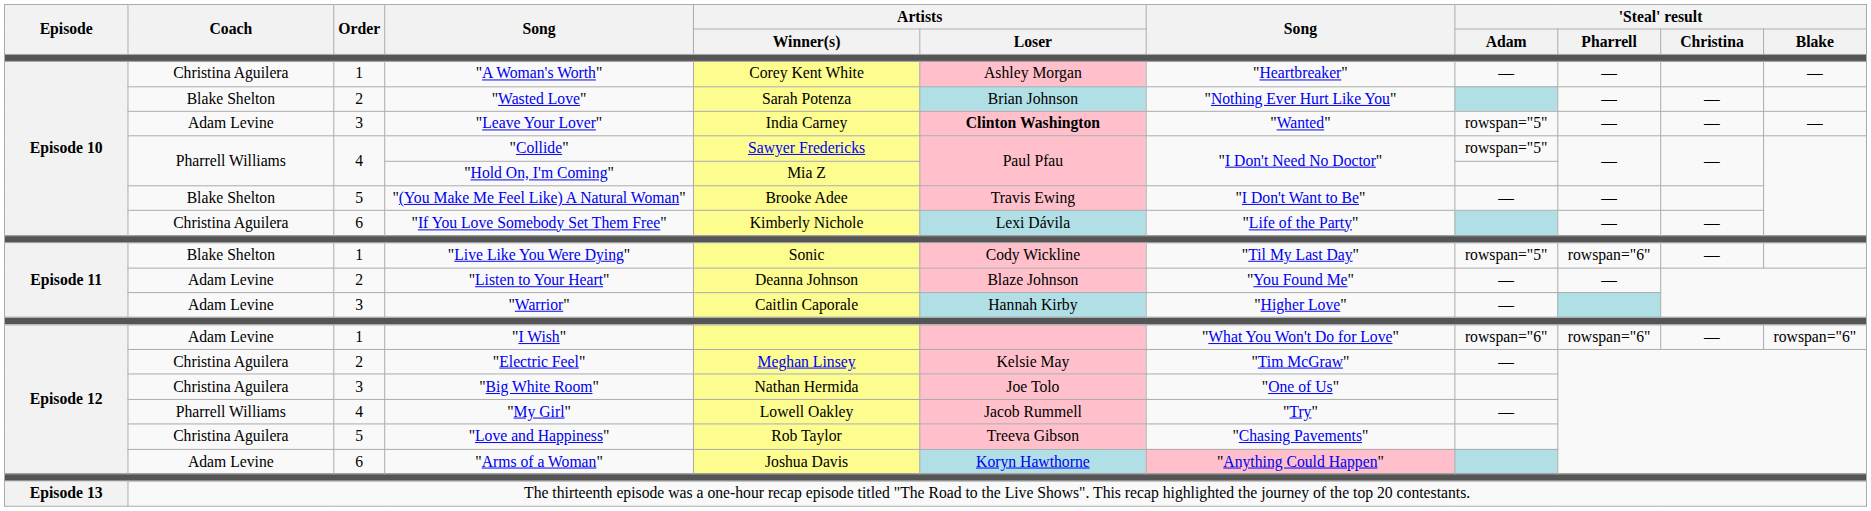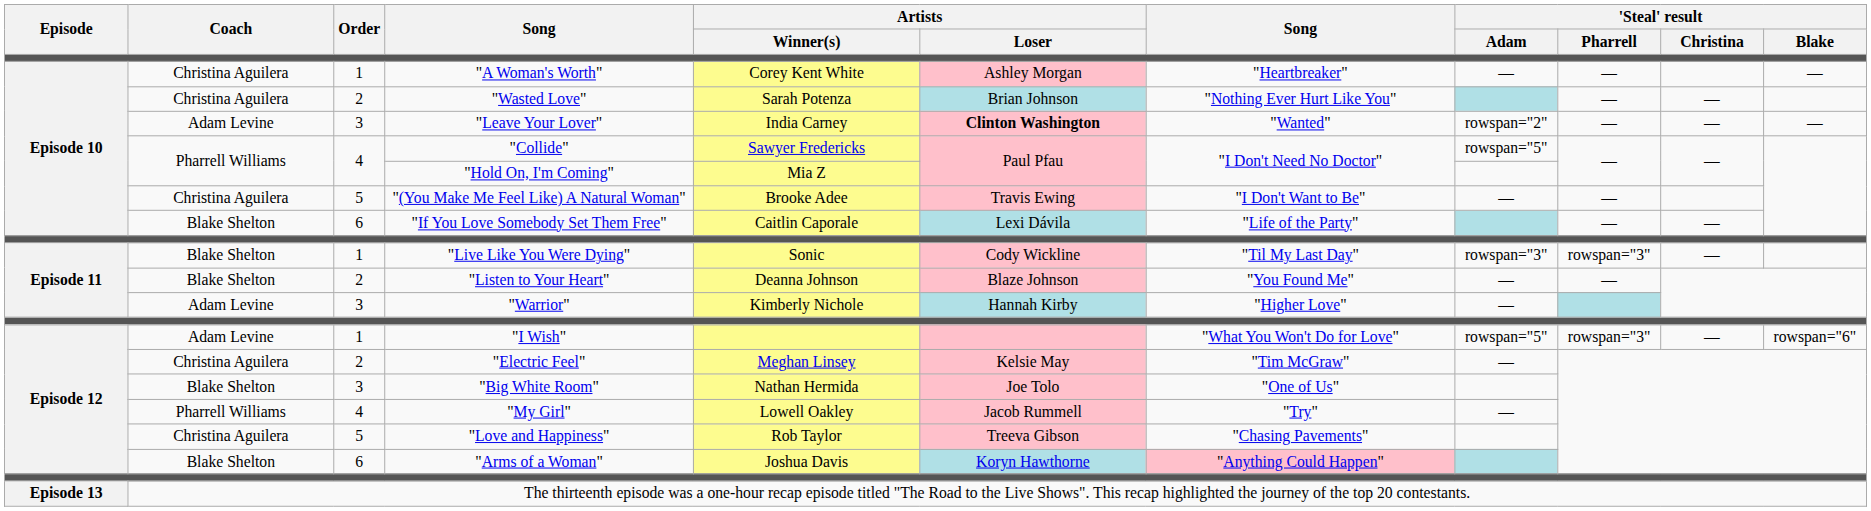(231, 98) Blake Shelton -> (231, 98) Christina Aguilera
(1506, 123) rowspan="5" -> (1506, 123) rowspan="2"
(231, 198) Blake Shelton -> (231, 198) Christina Aguilera
(231, 223) Christina Aguilera -> (231, 223) Blake Shelton
(807, 223) Kimberly Nichole -> (807, 223) Caitlin Caporale
(1506, 255) rowspan="5" -> (1506, 255) rowspan="3"
(1609, 255) rowspan="6" -> (1609, 255) rowspan="3"
(231, 280) Adam Levine -> (231, 280) Blake Shelton
(807, 304) Caitlin Caporale -> (807, 304) Kimberly Nichole
(1506, 337) rowspan="6" -> (1506, 337) rowspan="5"
(1609, 337) rowspan="6" -> (1609, 337) rowspan="3"
(231, 386) Christina Aguilera -> (231, 386) Blake Shelton
(231, 461) Adam Levine -> (231, 461) Blake Shelton
